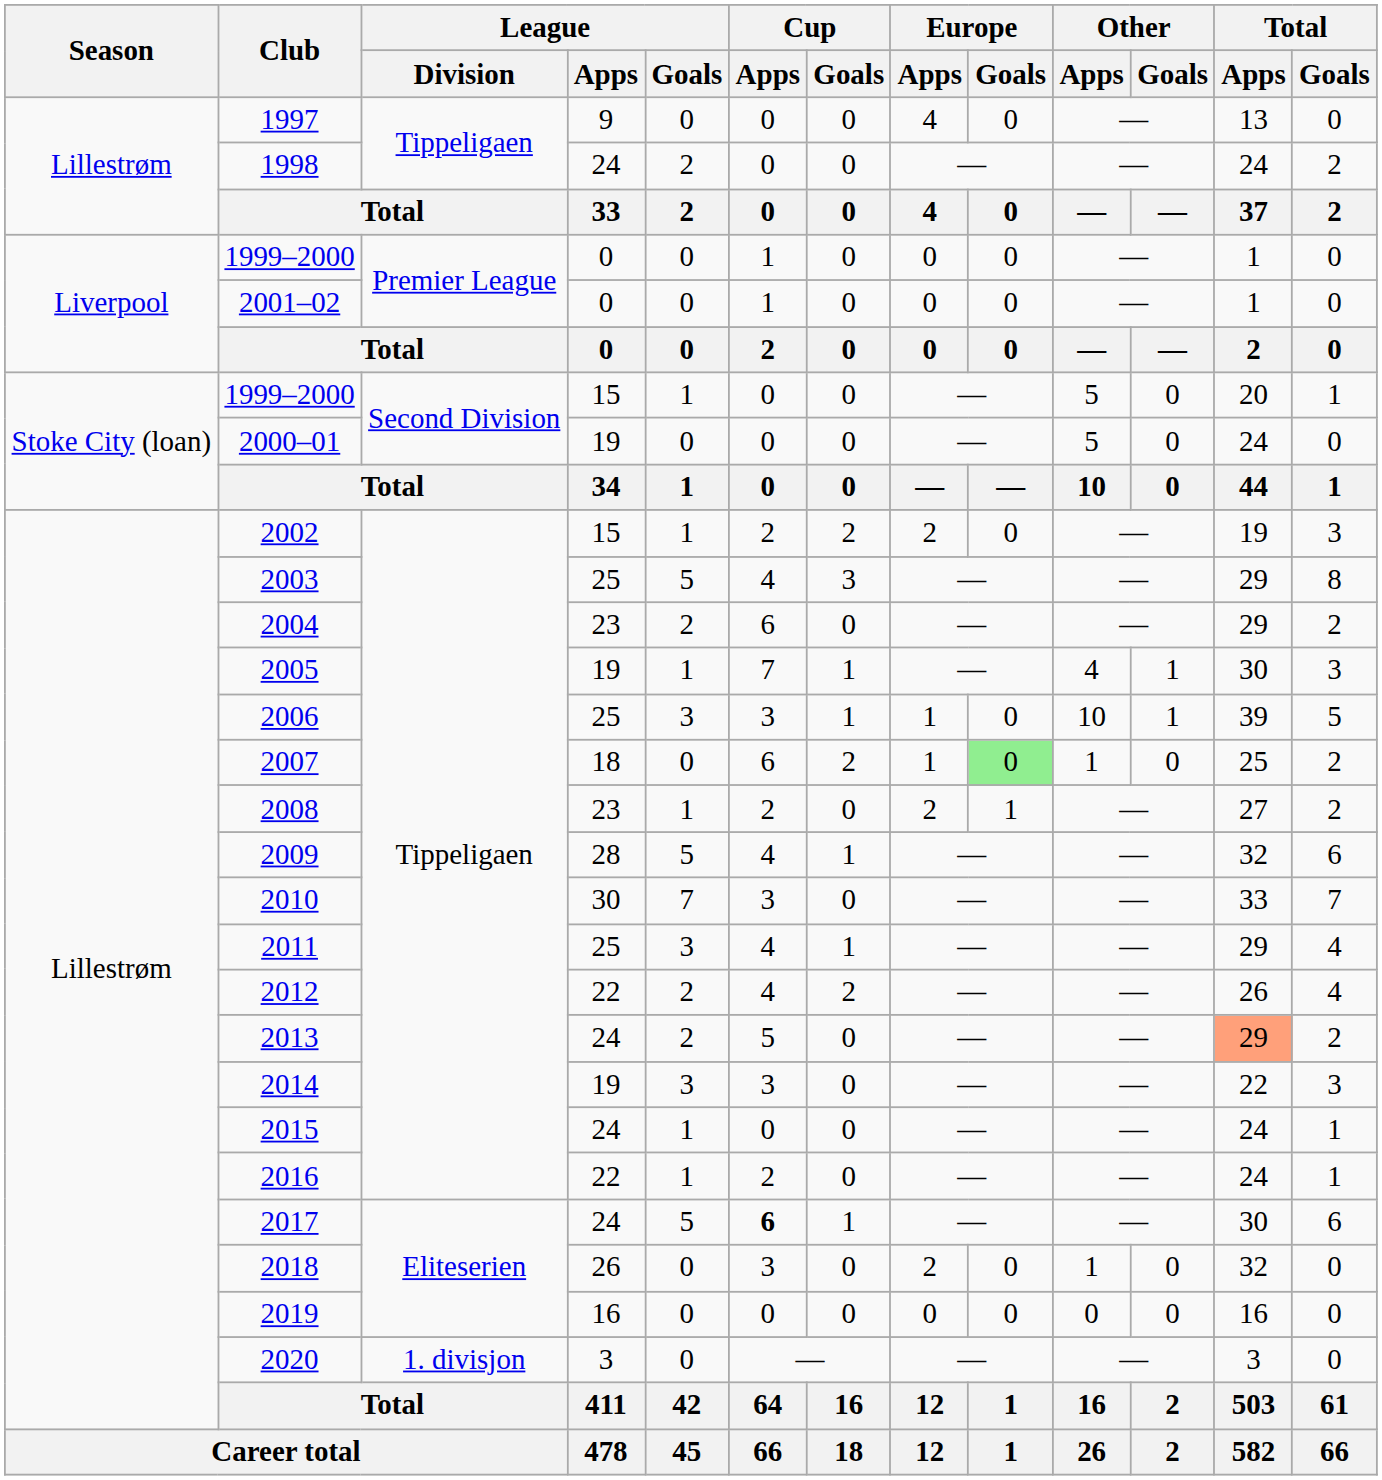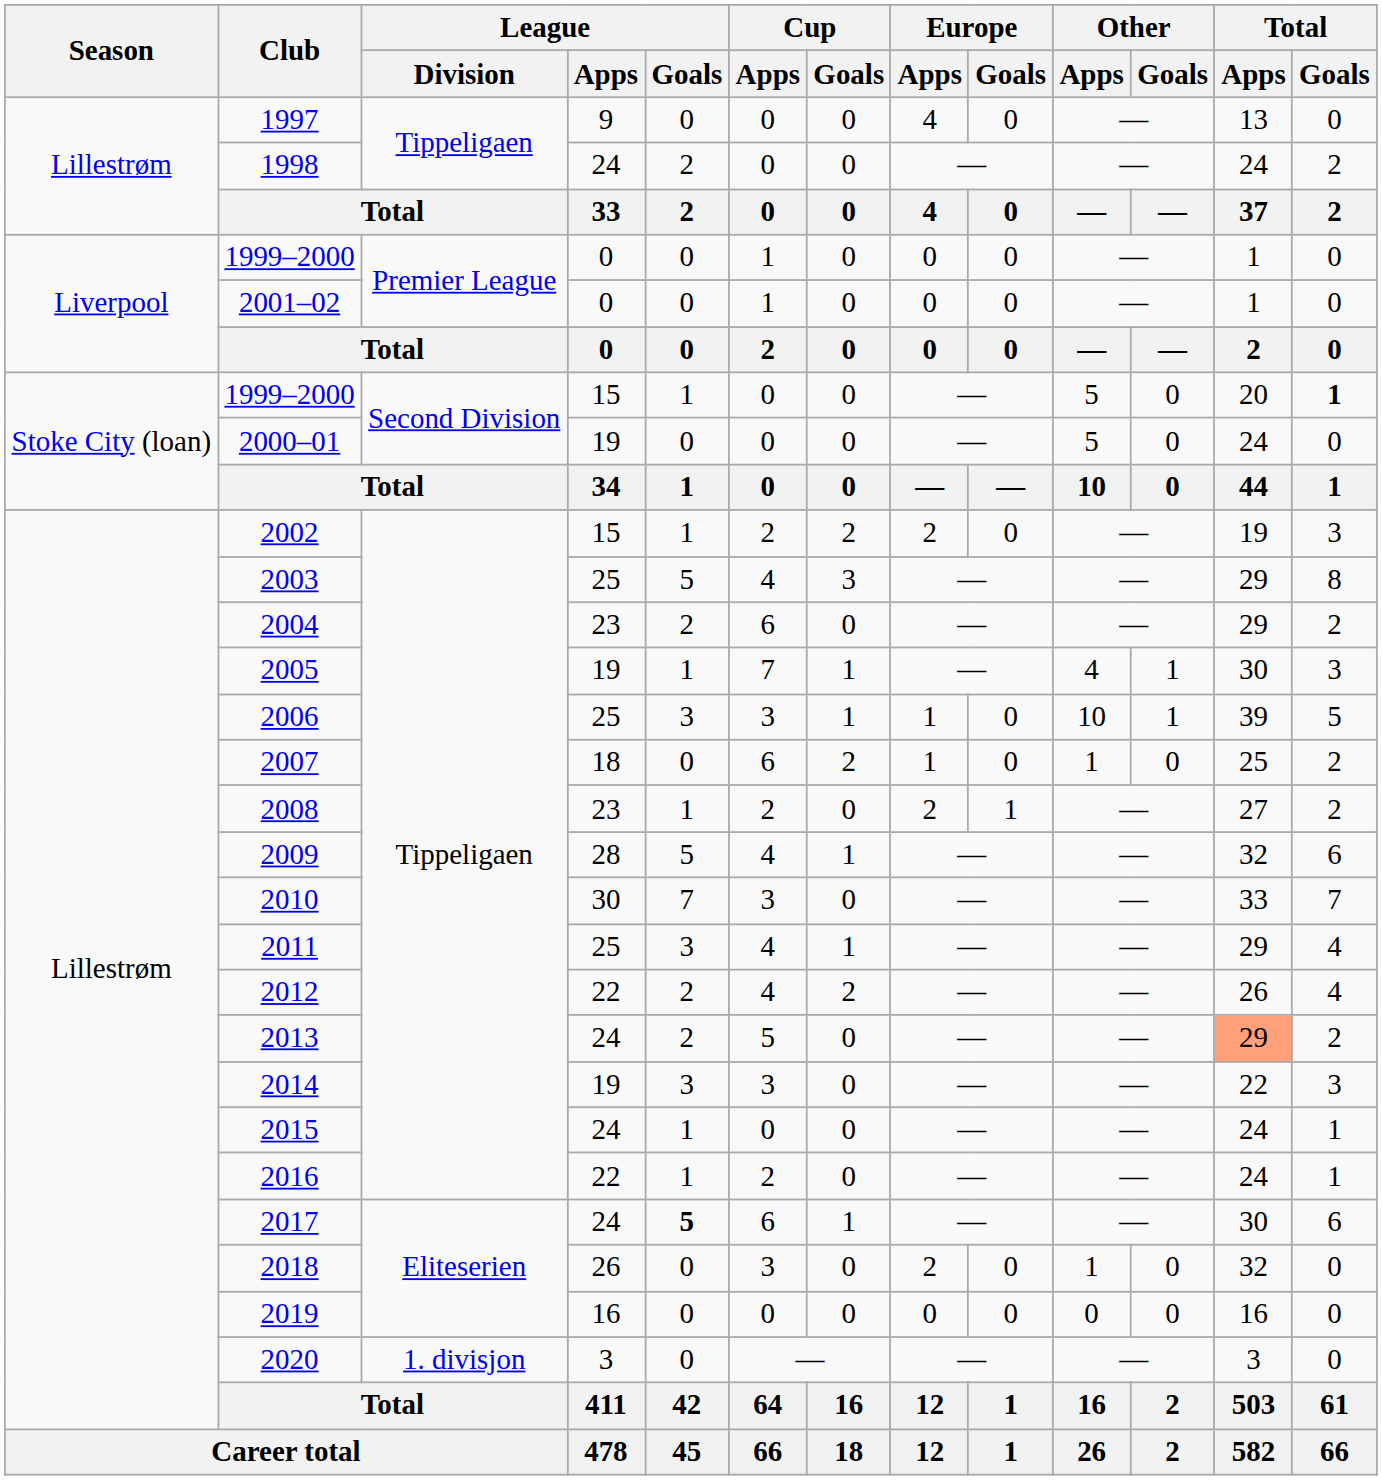(1334, 394) normal -> (1334, 394) bold
(1011, 762) lightgreen background -> (1011, 762) no background
(687, 1221) normal -> (687, 1221) bold
(768, 1221) bold -> (768, 1221) normal
